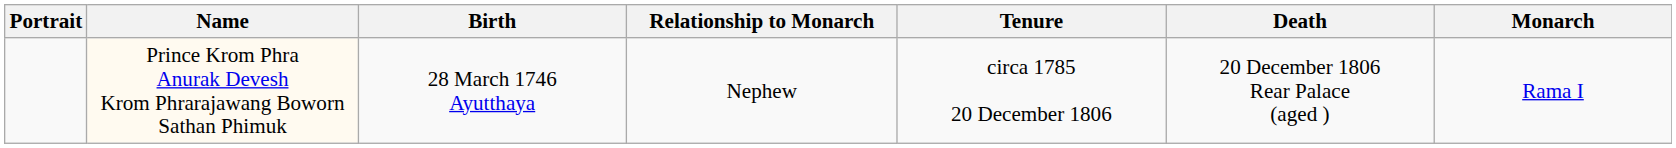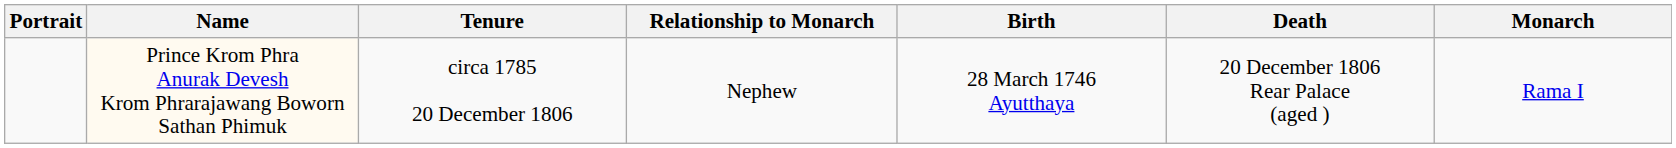columns swapped: (492, 21) <-> (1031, 21)
